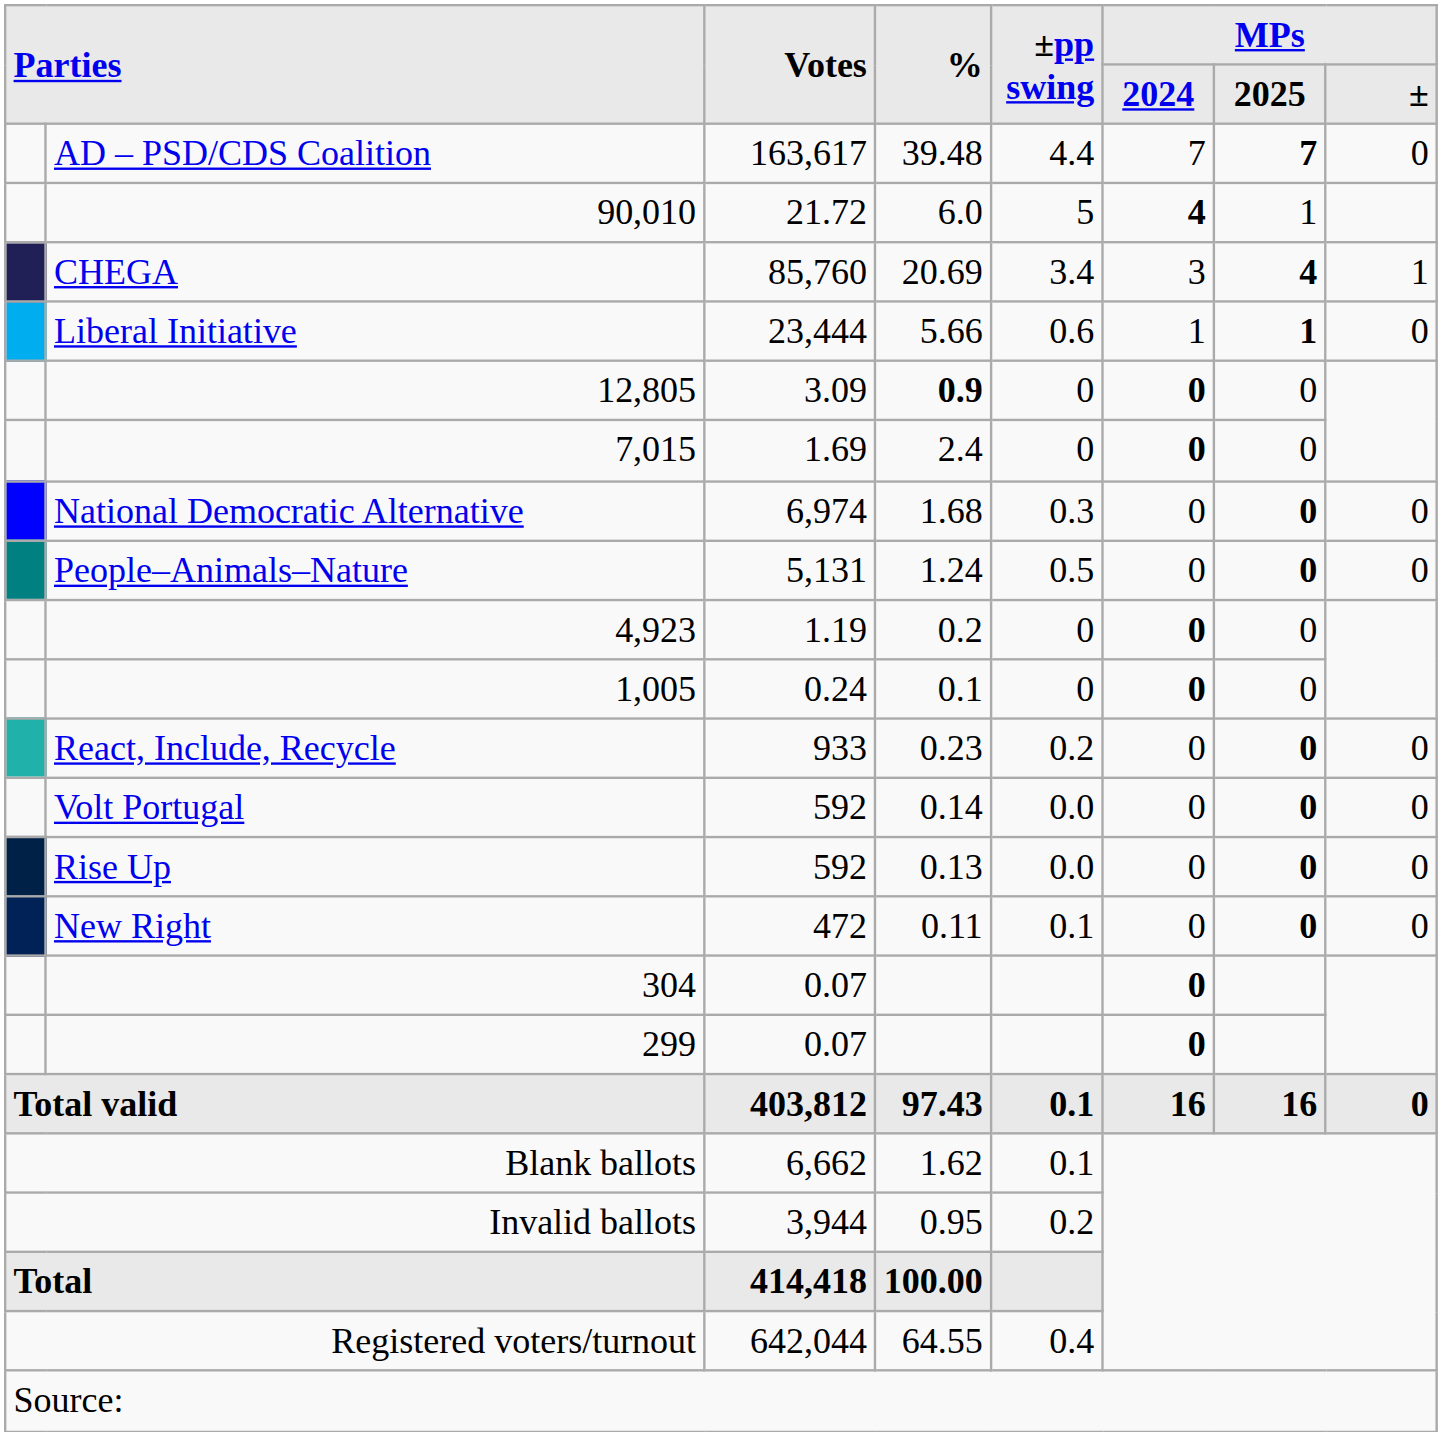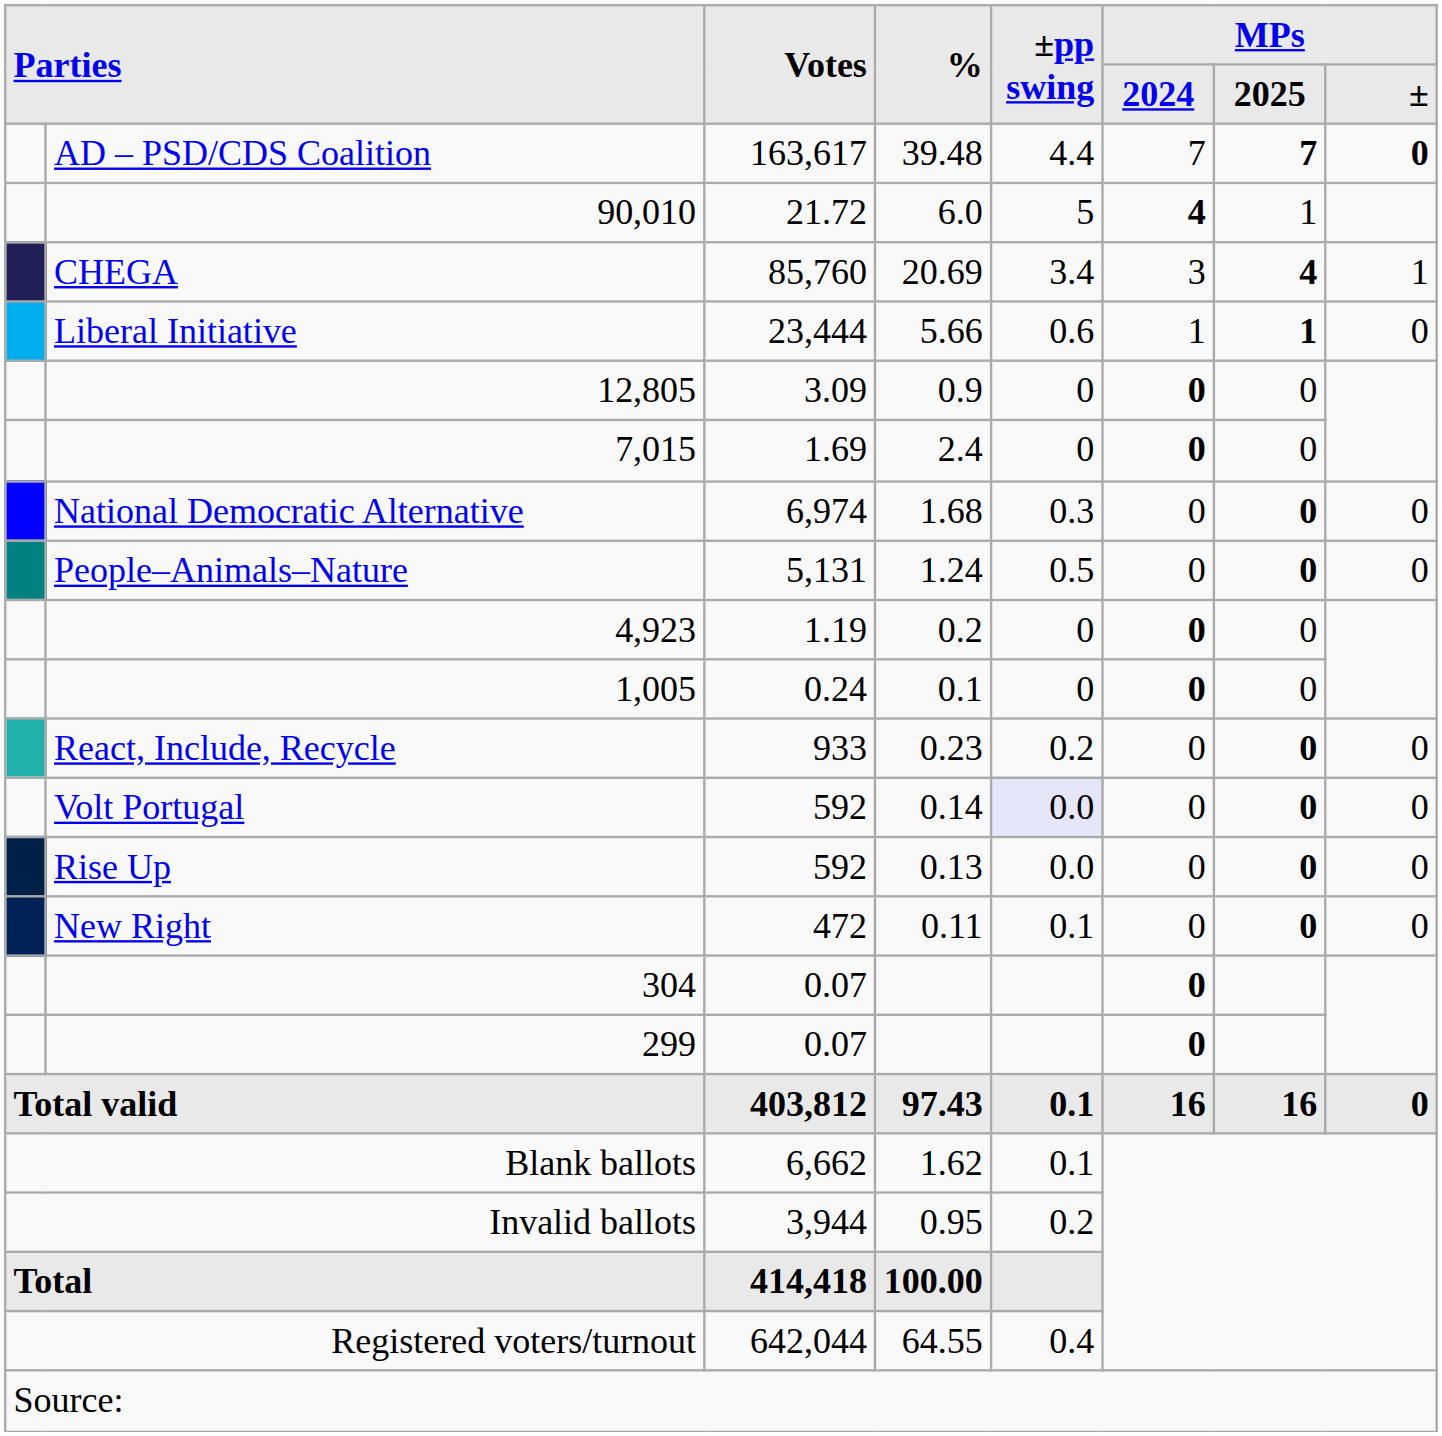(1420, 153) normal -> (1420, 153) bold
(960, 390) bold -> (960, 390) normal
(1072, 806) no background -> (1072, 806) lavender background
